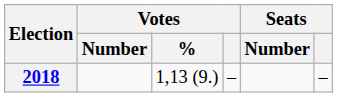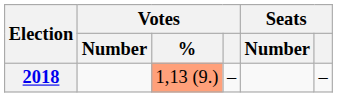(187, 77) no background -> (187, 77) lightsalmon background
